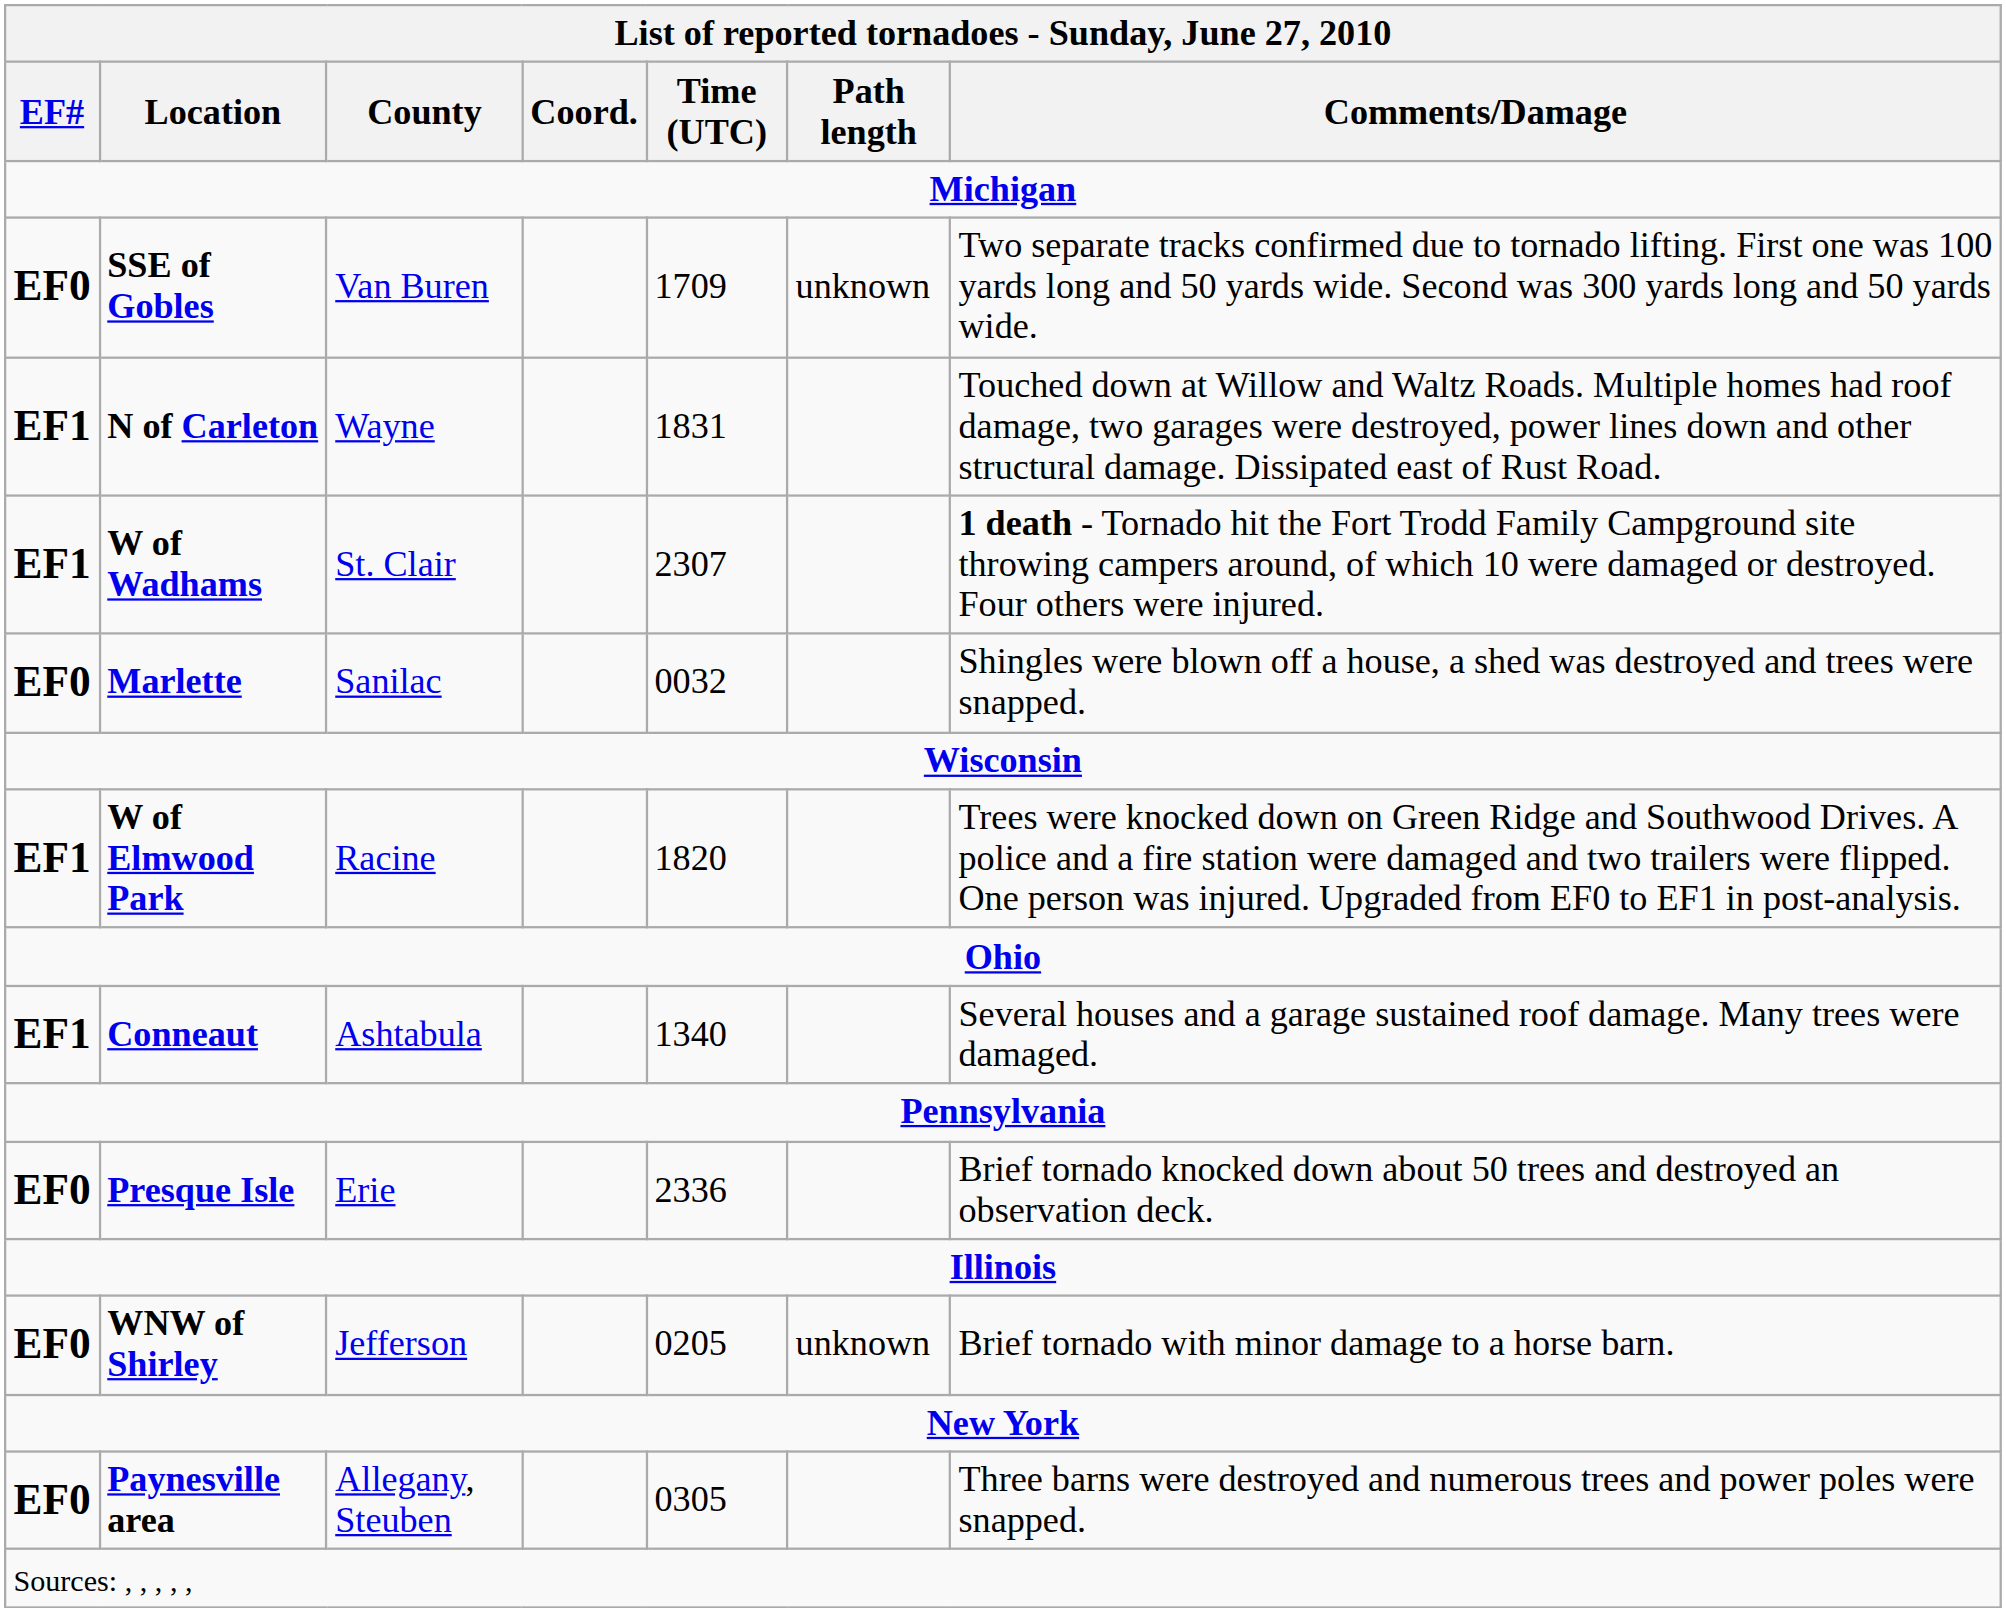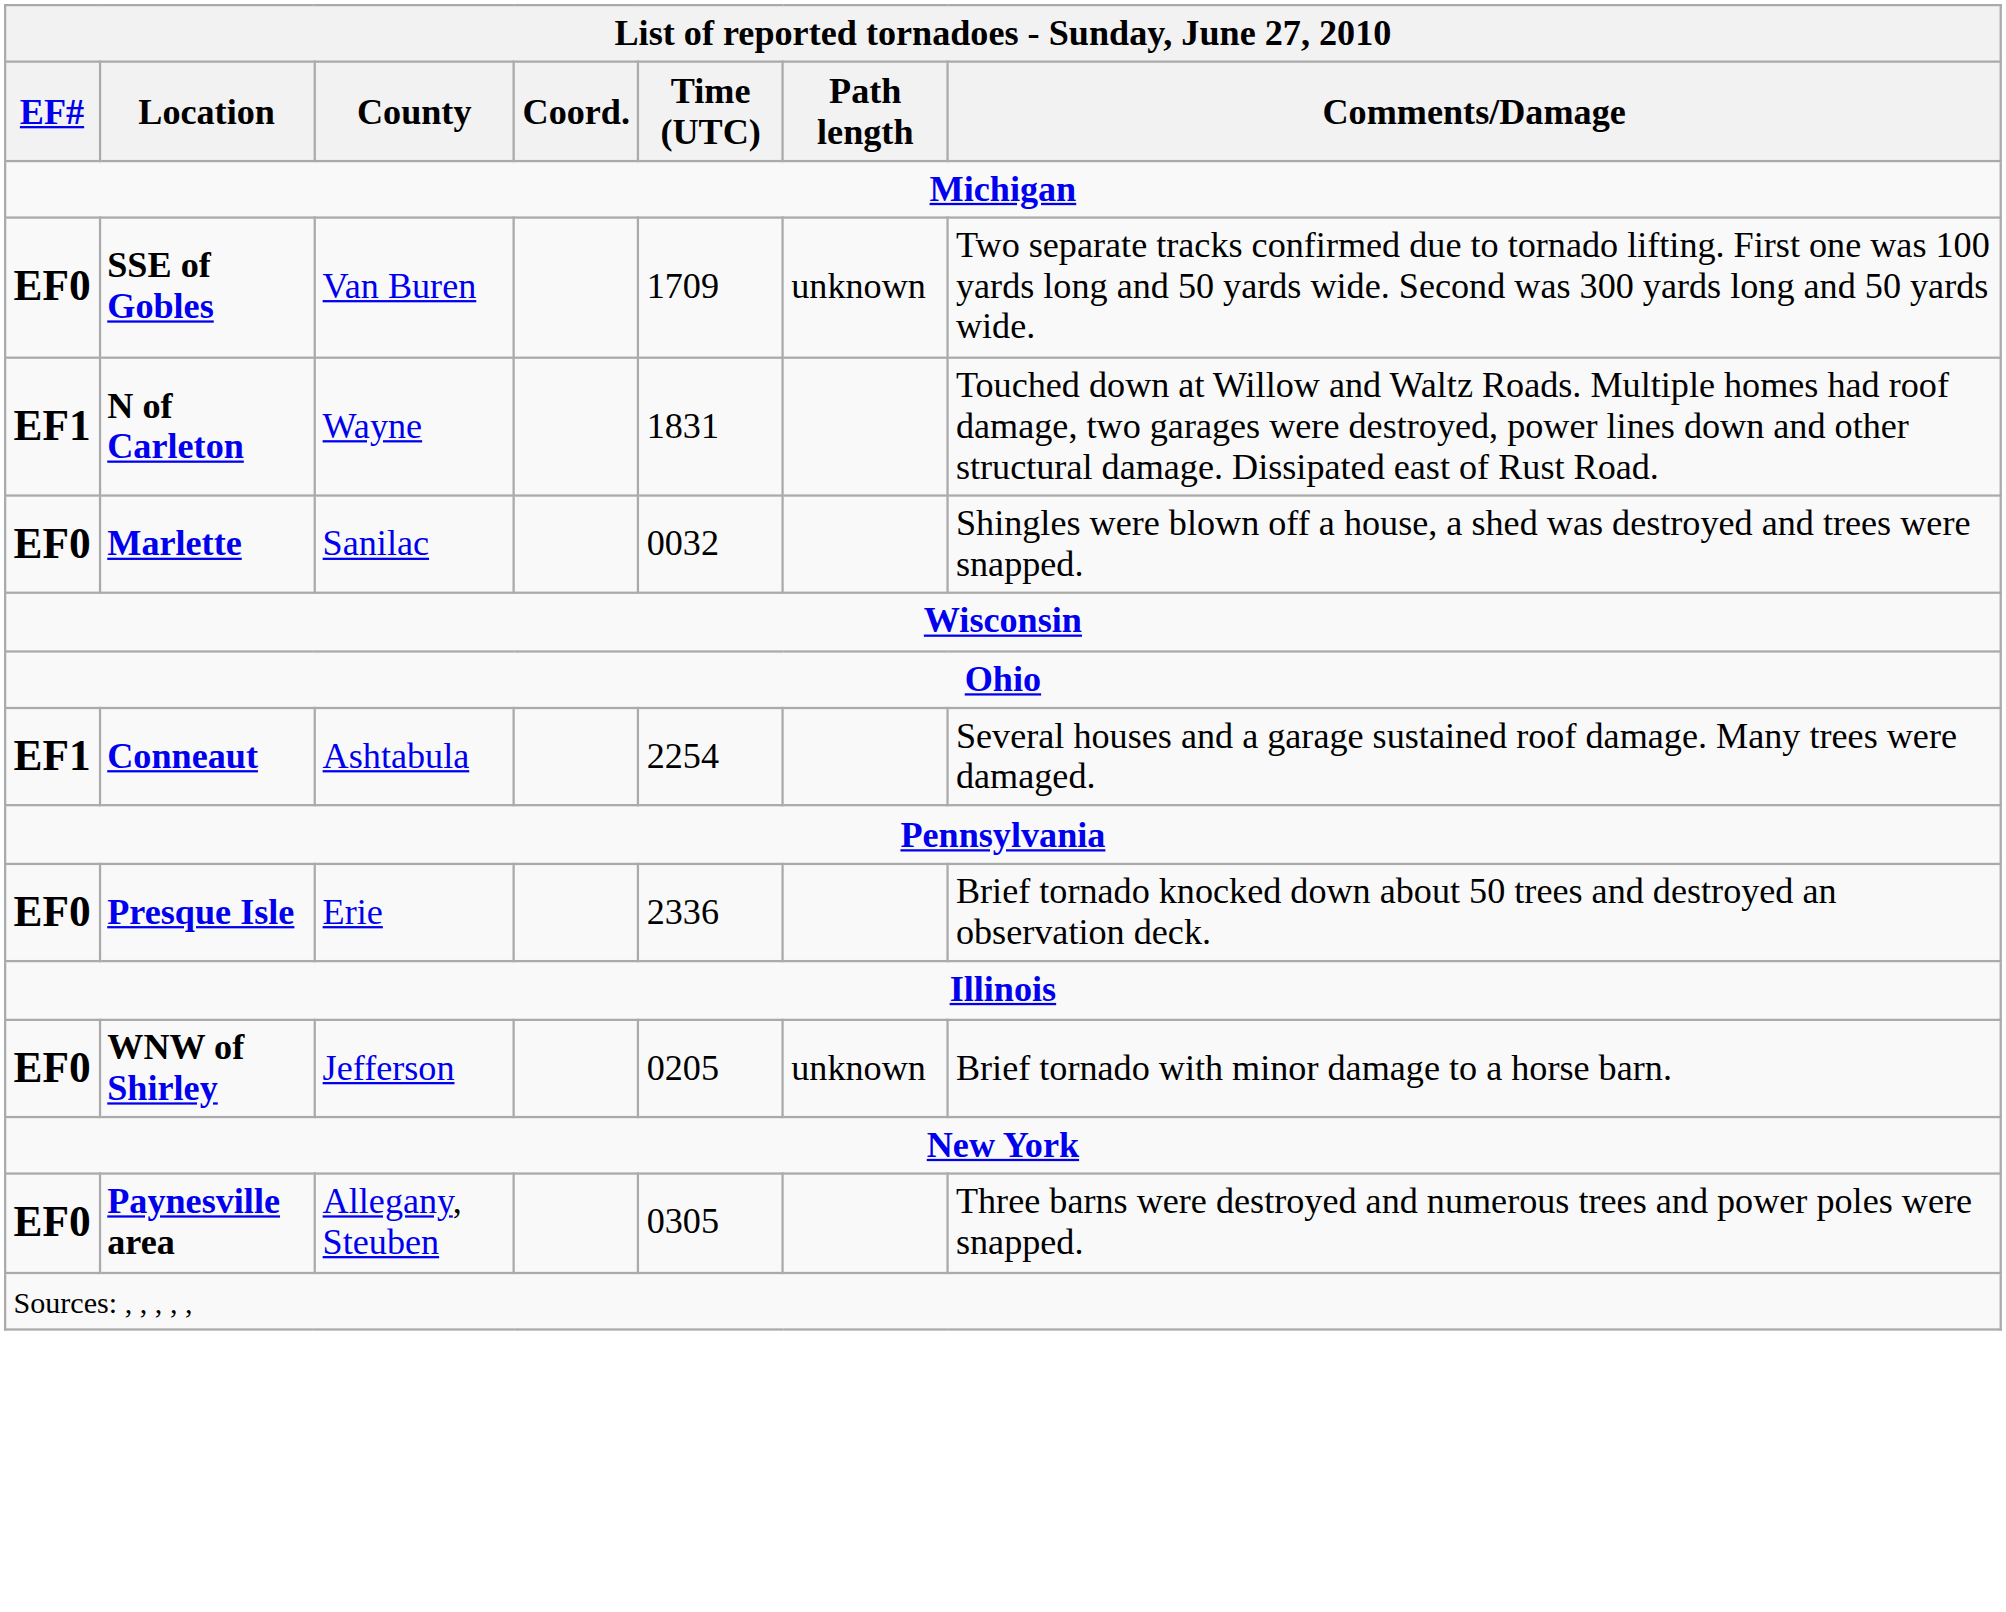- row: (185, 563)
- row: (181, 858)
(691, 1033) 1340 -> (683, 756) 2254
